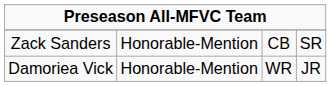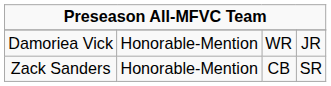rows swapped: (61, 68) <-> (61, 43)
